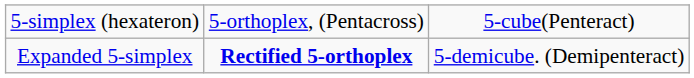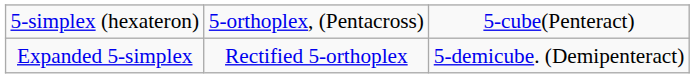(316, 55) bold -> (316, 55) normal
